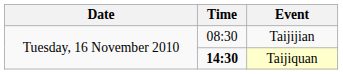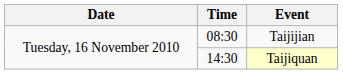(222, 58) bold -> (222, 58) normal
